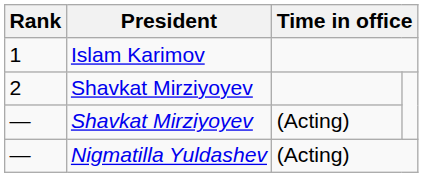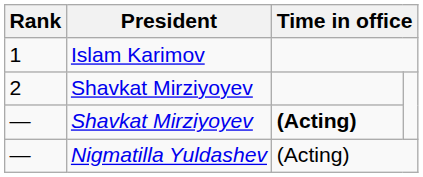(313, 121) normal -> (317, 121) bold
